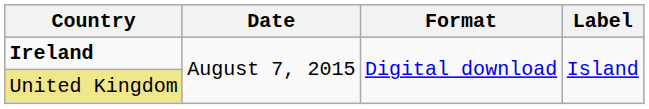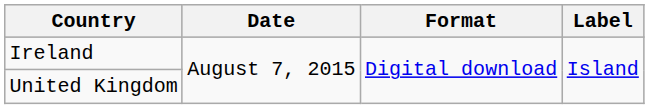(52, 54) bold -> (52, 54) normal
(94, 86) khaki background -> (94, 86) no background
